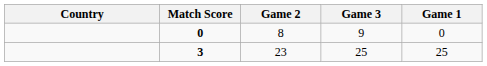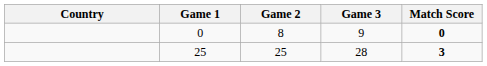columns swapped: (442, 14) <-> (200, 14)
(281, 52) 23 -> (281, 52) 25
(361, 52) 25 -> (361, 52) 28
